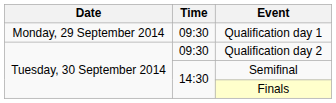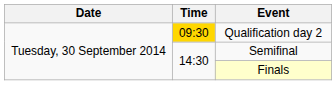- row: (273, 32)
(194, 51) no background -> (194, 32) gold background
